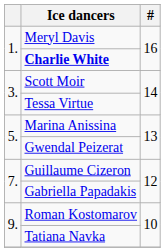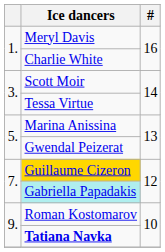(67, 59) bold -> (64, 59) normal
(78, 170) no background -> (78, 170) gold background
(80, 192) no background -> (80, 192) paleturquoise background
(65, 236) normal -> (68, 236) bold
